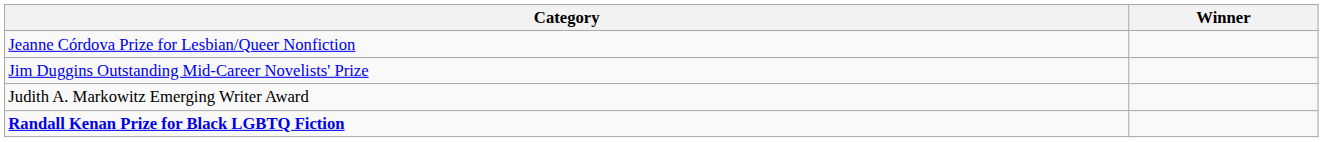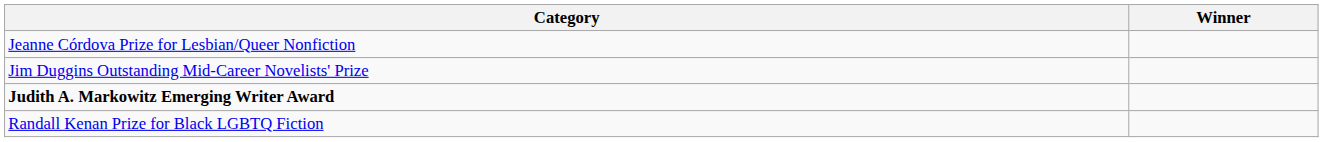(159, 96) normal -> (171, 96) bold
(176, 123) bold -> (166, 123) normal
